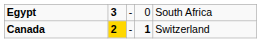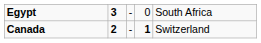(114, 29) gold background -> (114, 29) no background
